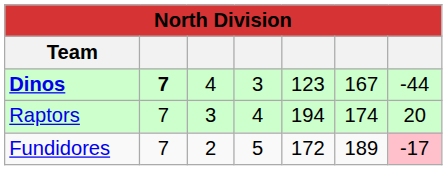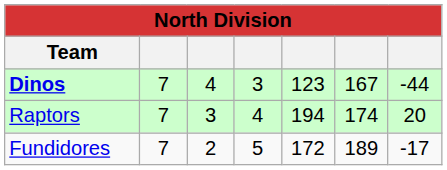(163, 84) bold -> (163, 84) normal
(415, 148) pink background -> (415, 148) no background
